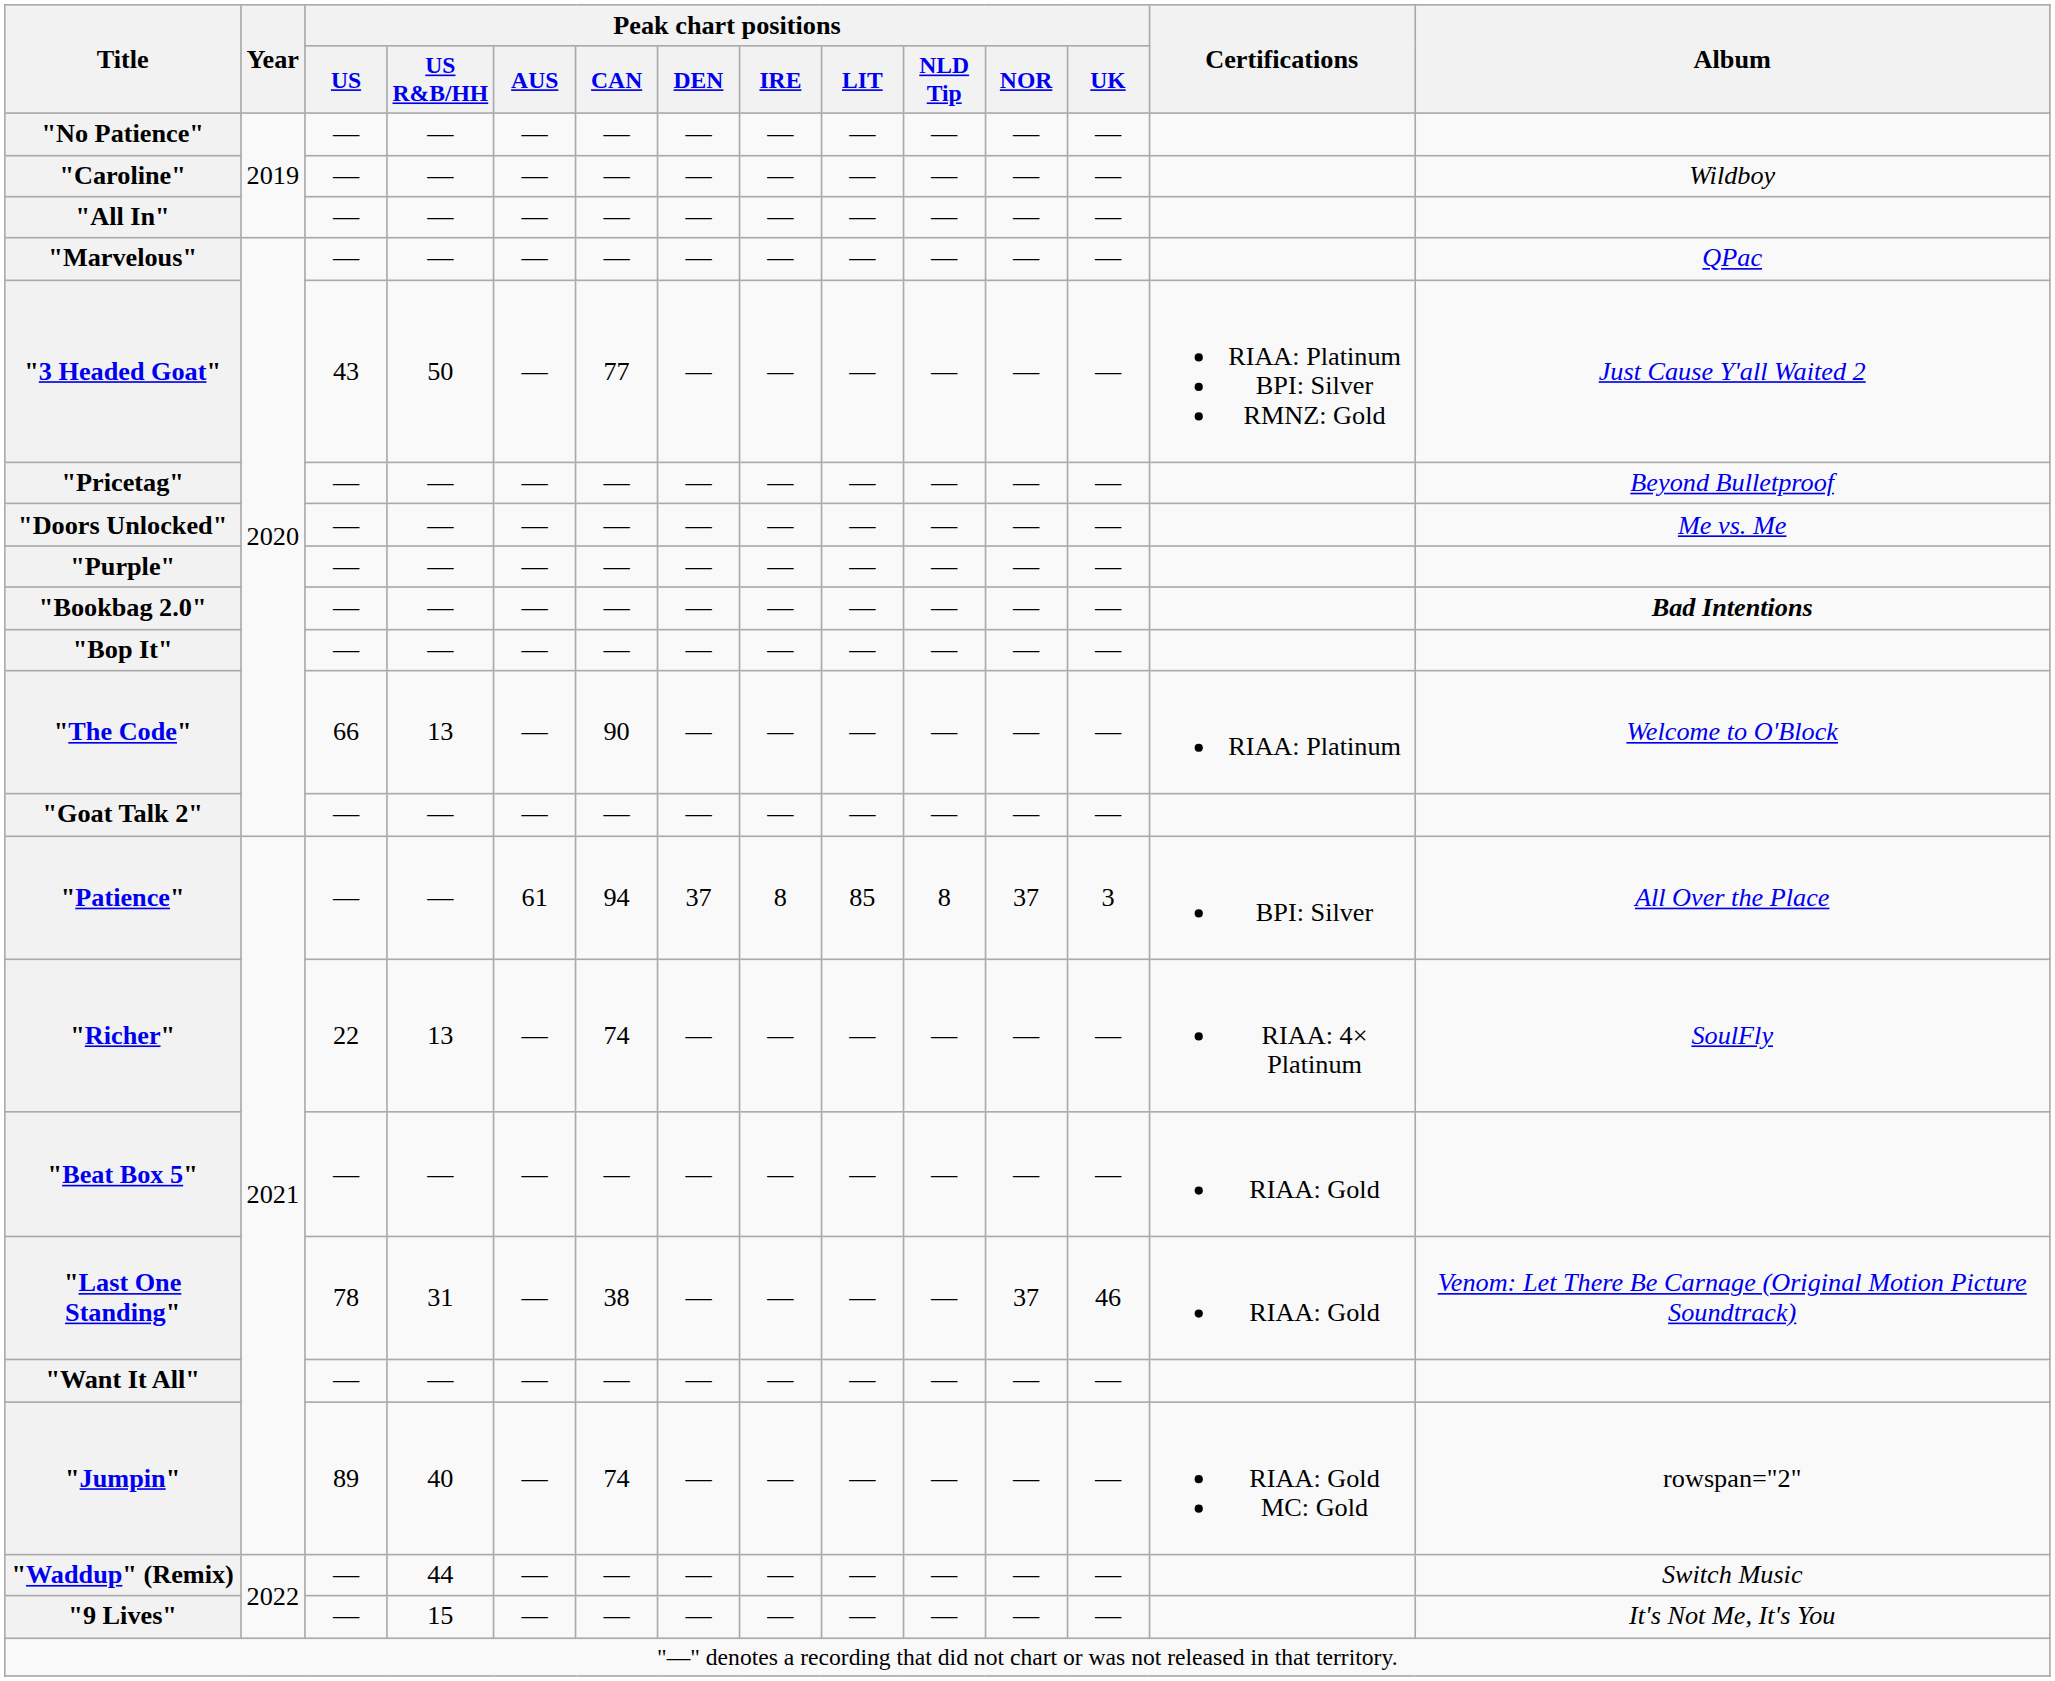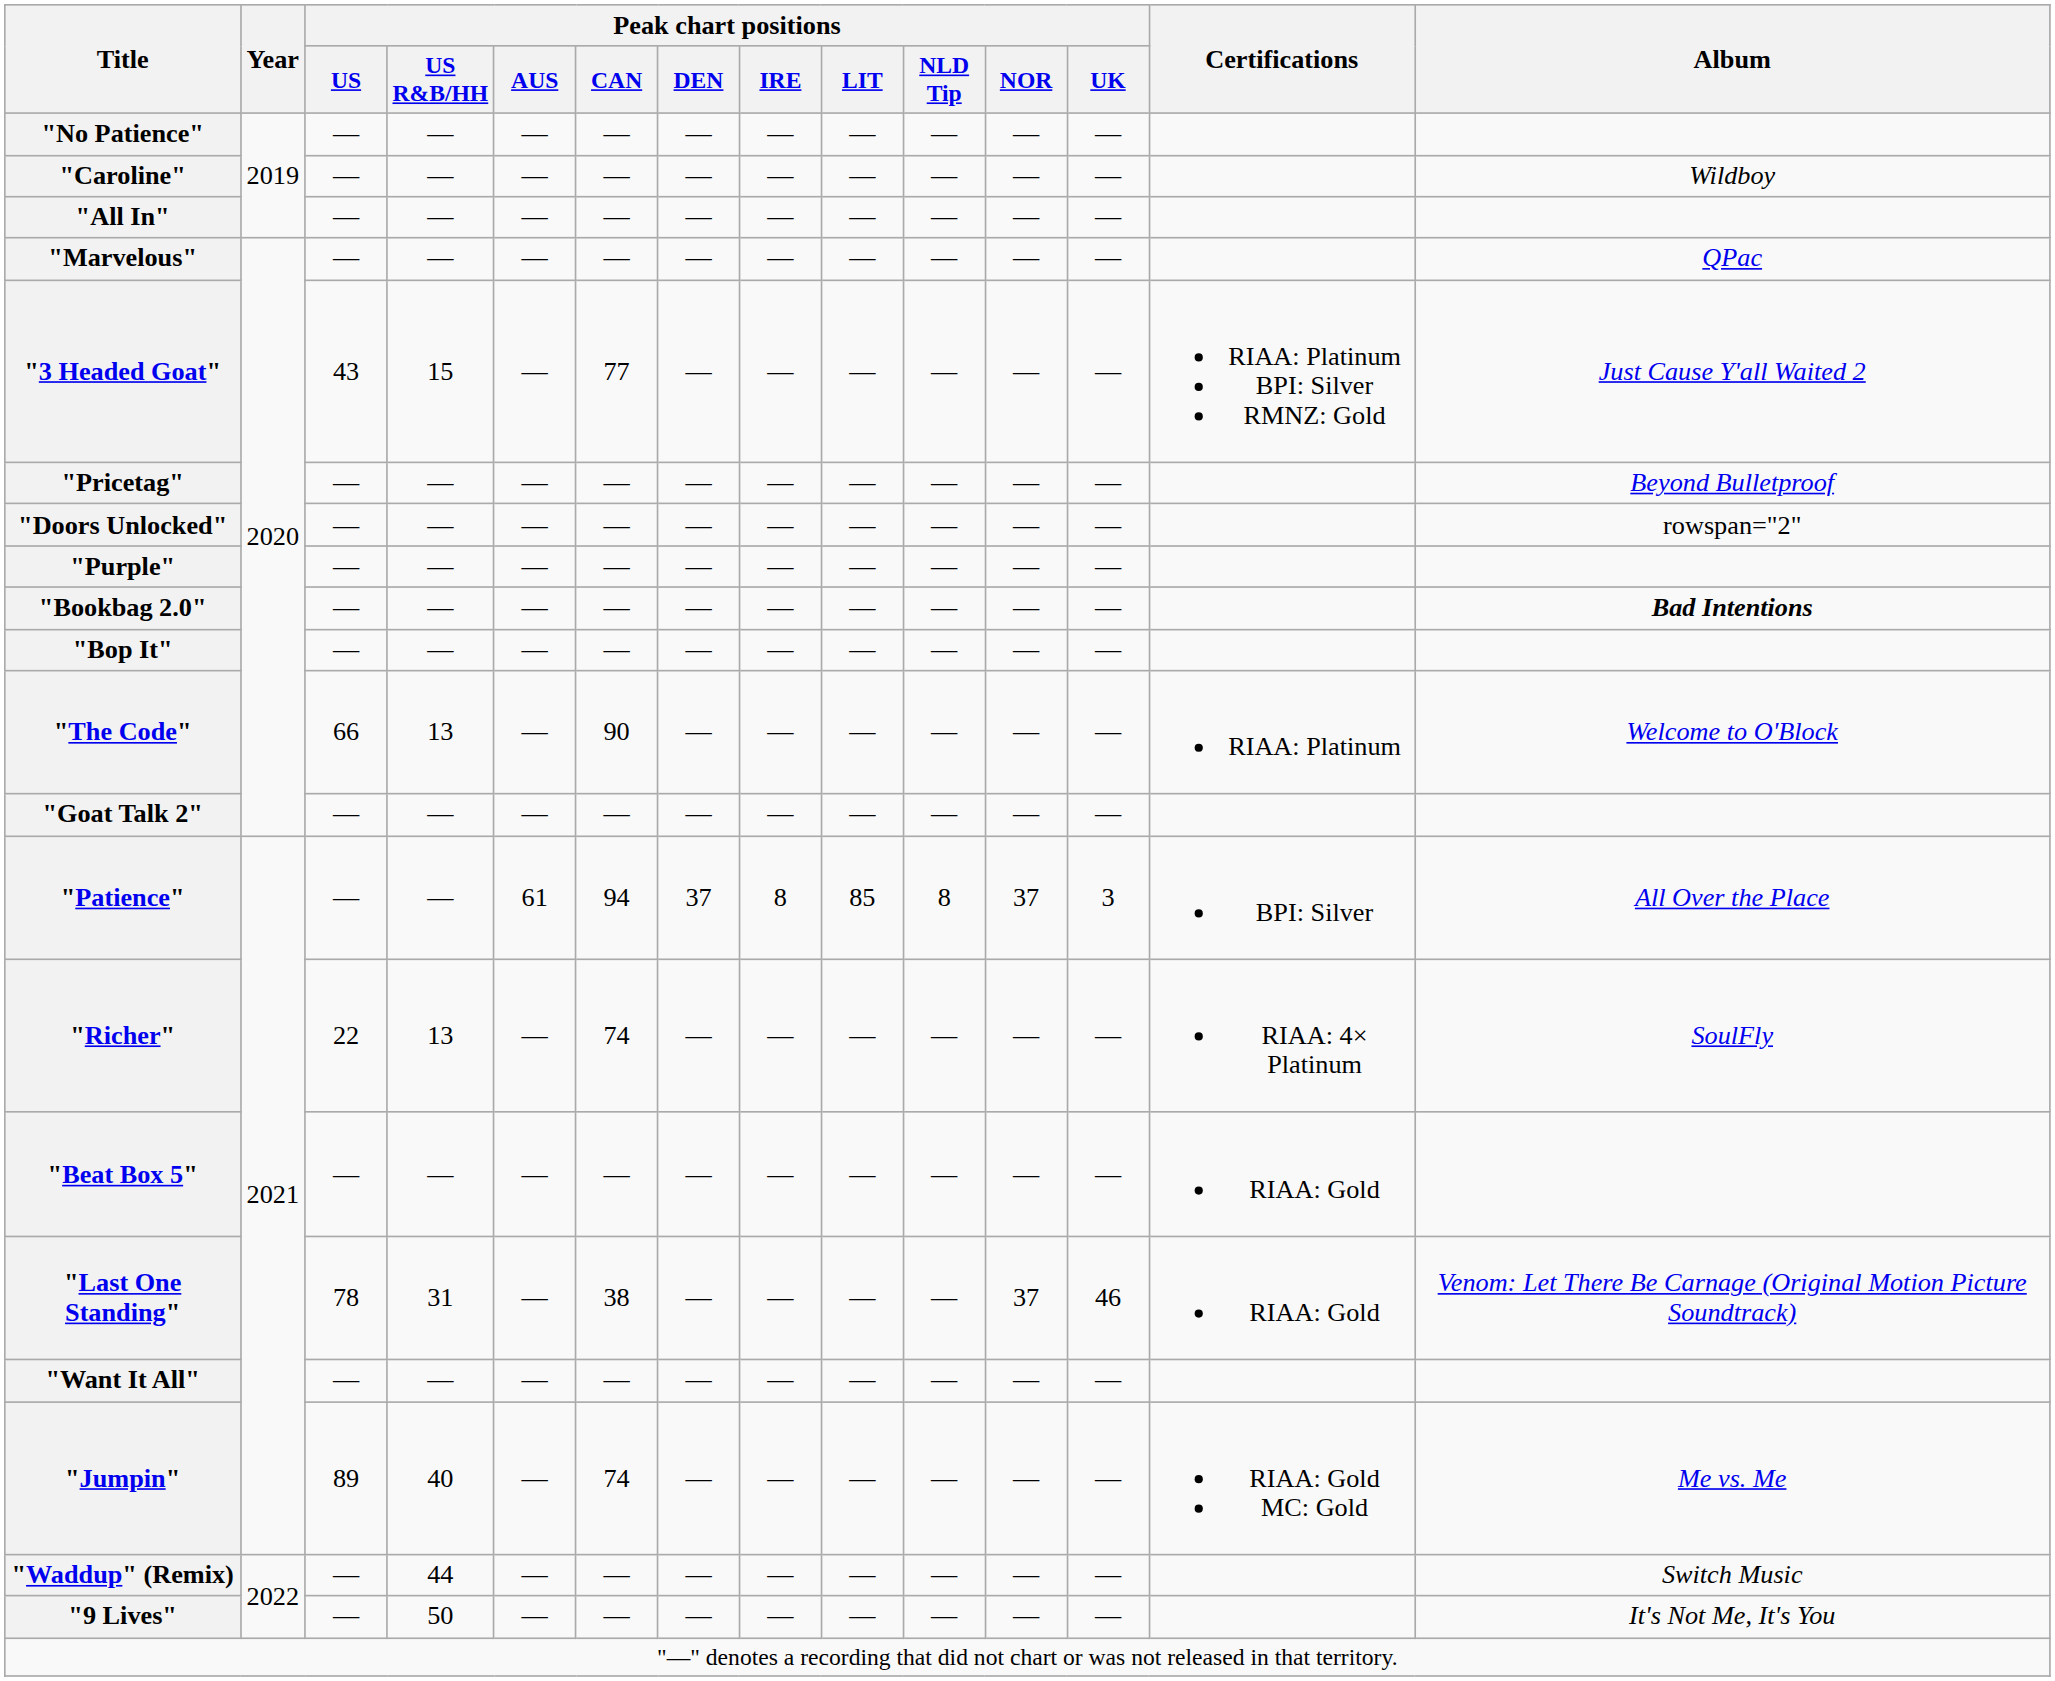(440, 370) 50 -> (440, 370) 15
(1732, 524) Me vs. Me -> (1732, 524) rowspan="2"
(1732, 1477) rowspan="2" -> (1732, 1477) Me vs. Me
(440, 1616) 15 -> (440, 1616) 50
